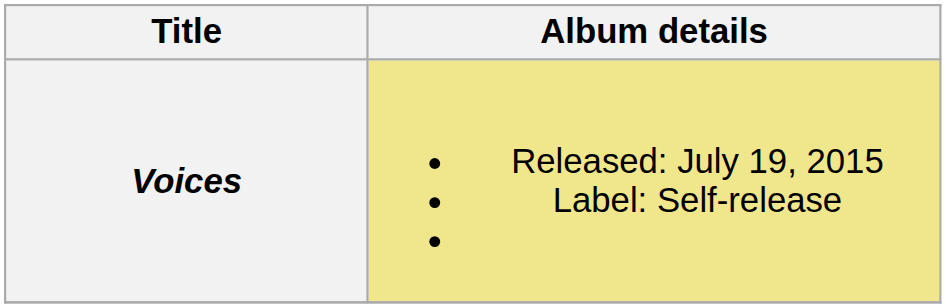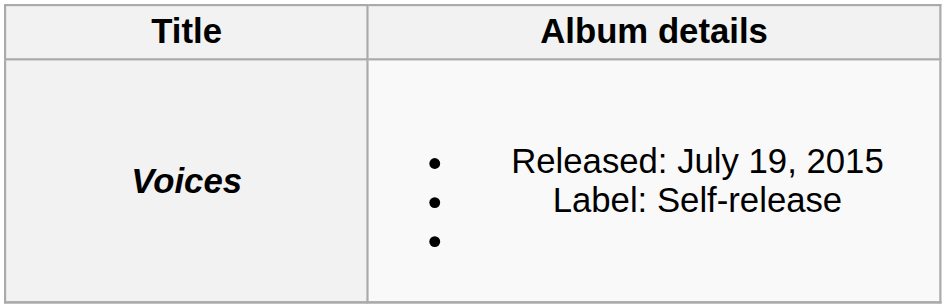(654, 201) khaki background -> (654, 201) no background
